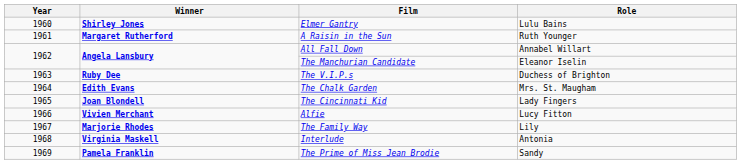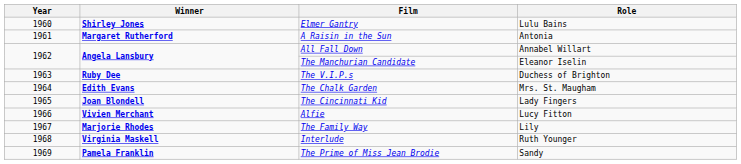(548, 37) Ruth Younger -> (536, 37) Antonia
(536, 140) Antonia -> (548, 140) Ruth Younger
